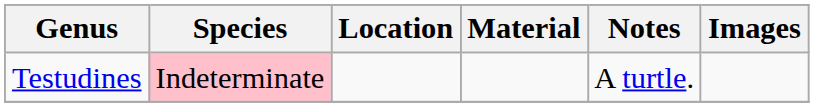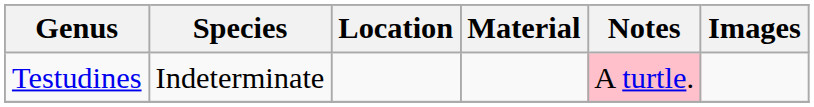(240, 76) pink background -> (240, 76) no background
(644, 76) no background -> (644, 76) pink background
